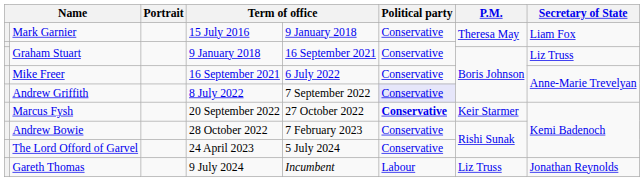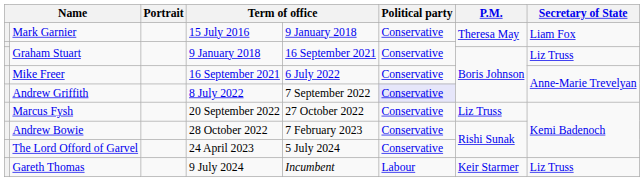(414, 111) bold -> (412, 111) normal
(488, 111) Keir Starmer -> (480, 111) Liz Truss
(480, 167) Liz Truss -> (488, 167) Keir Starmer
(574, 167) Jonathan Reynolds -> (552, 167) Liz Truss
